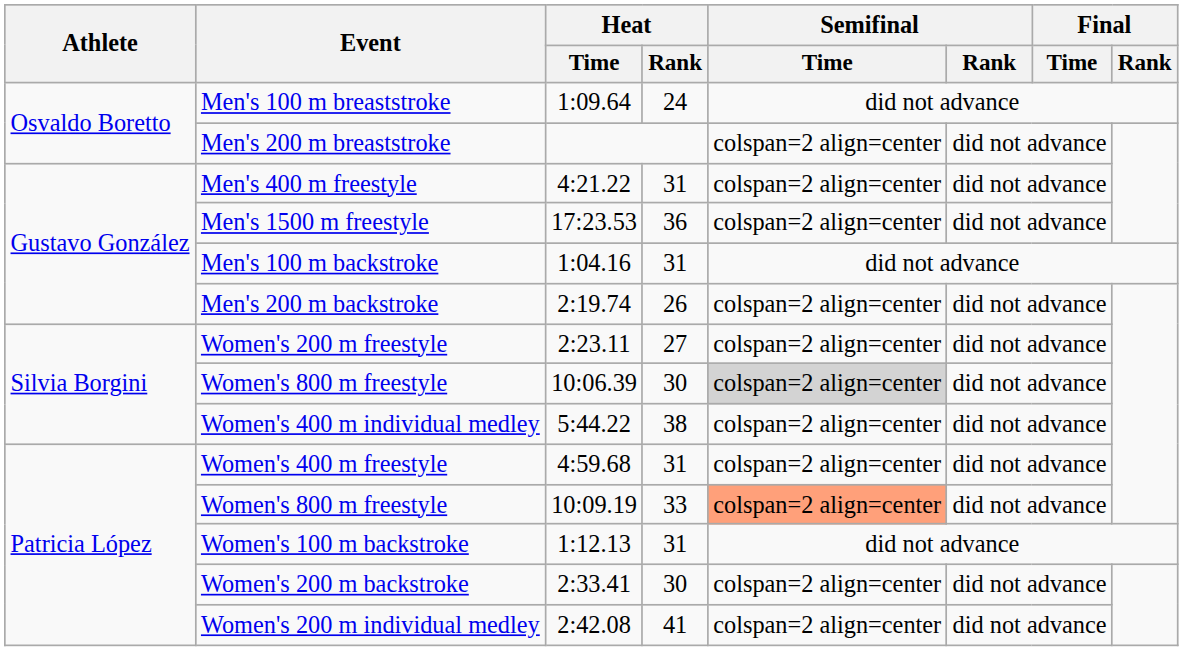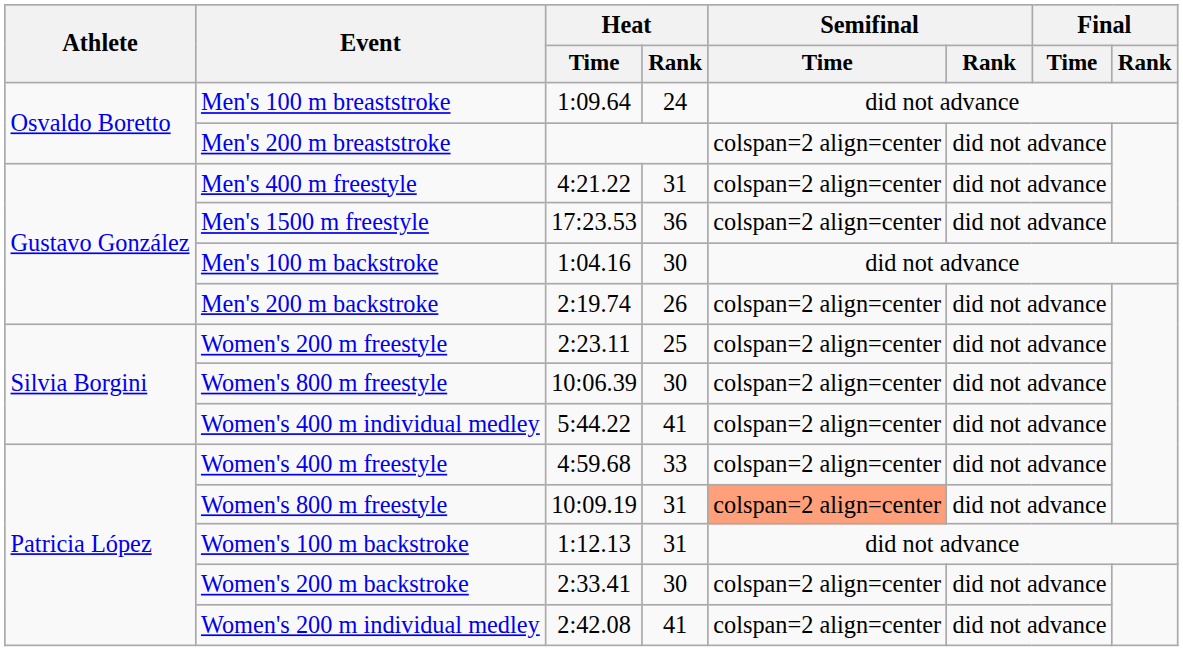(675, 263) 31 -> (675, 263) 30
(675, 343) 27 -> (675, 343) 25
(827, 384) lightgrey background -> (827, 384) no background
(675, 424) 38 -> (675, 424) 41
(675, 464) 31 -> (675, 464) 33
(675, 504) 33 -> (675, 504) 31
